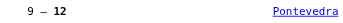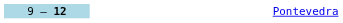(47, 11) no background -> (47, 11) lightblue background
